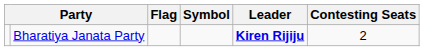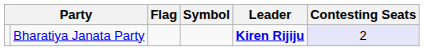(363, 35) no background -> (363, 35) lavender background
